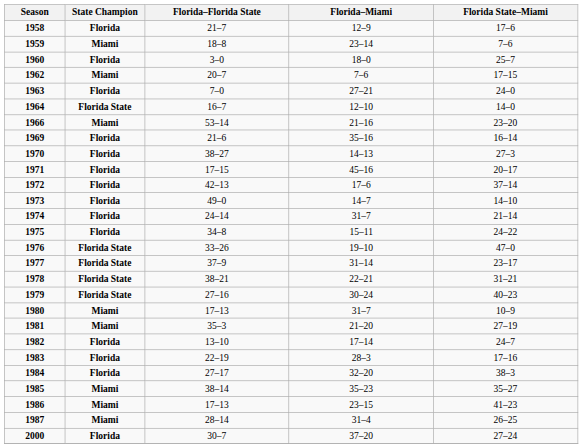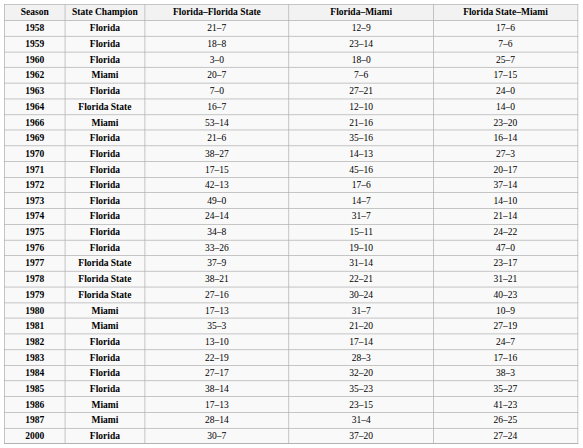(105, 44) Miami -> (105, 44) Florida
(105, 247) Florida State -> (105, 247) Florida
(105, 389) Miami -> (105, 389) Florida
